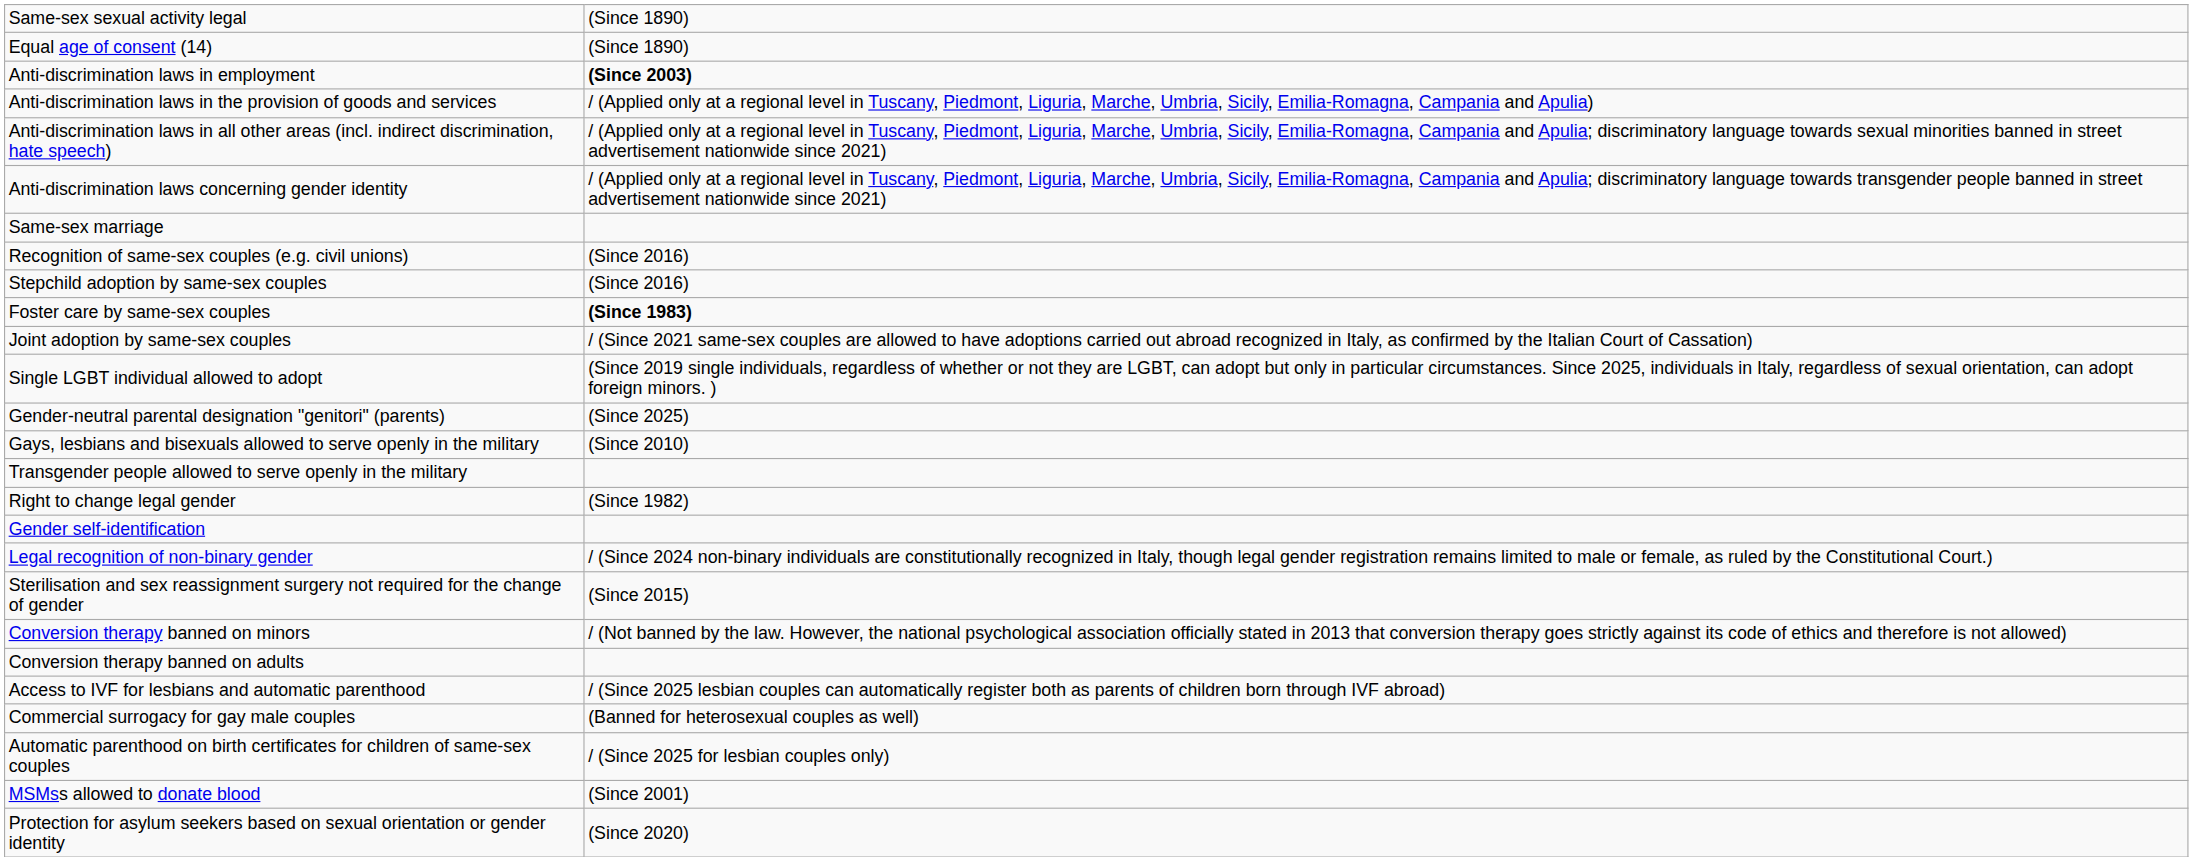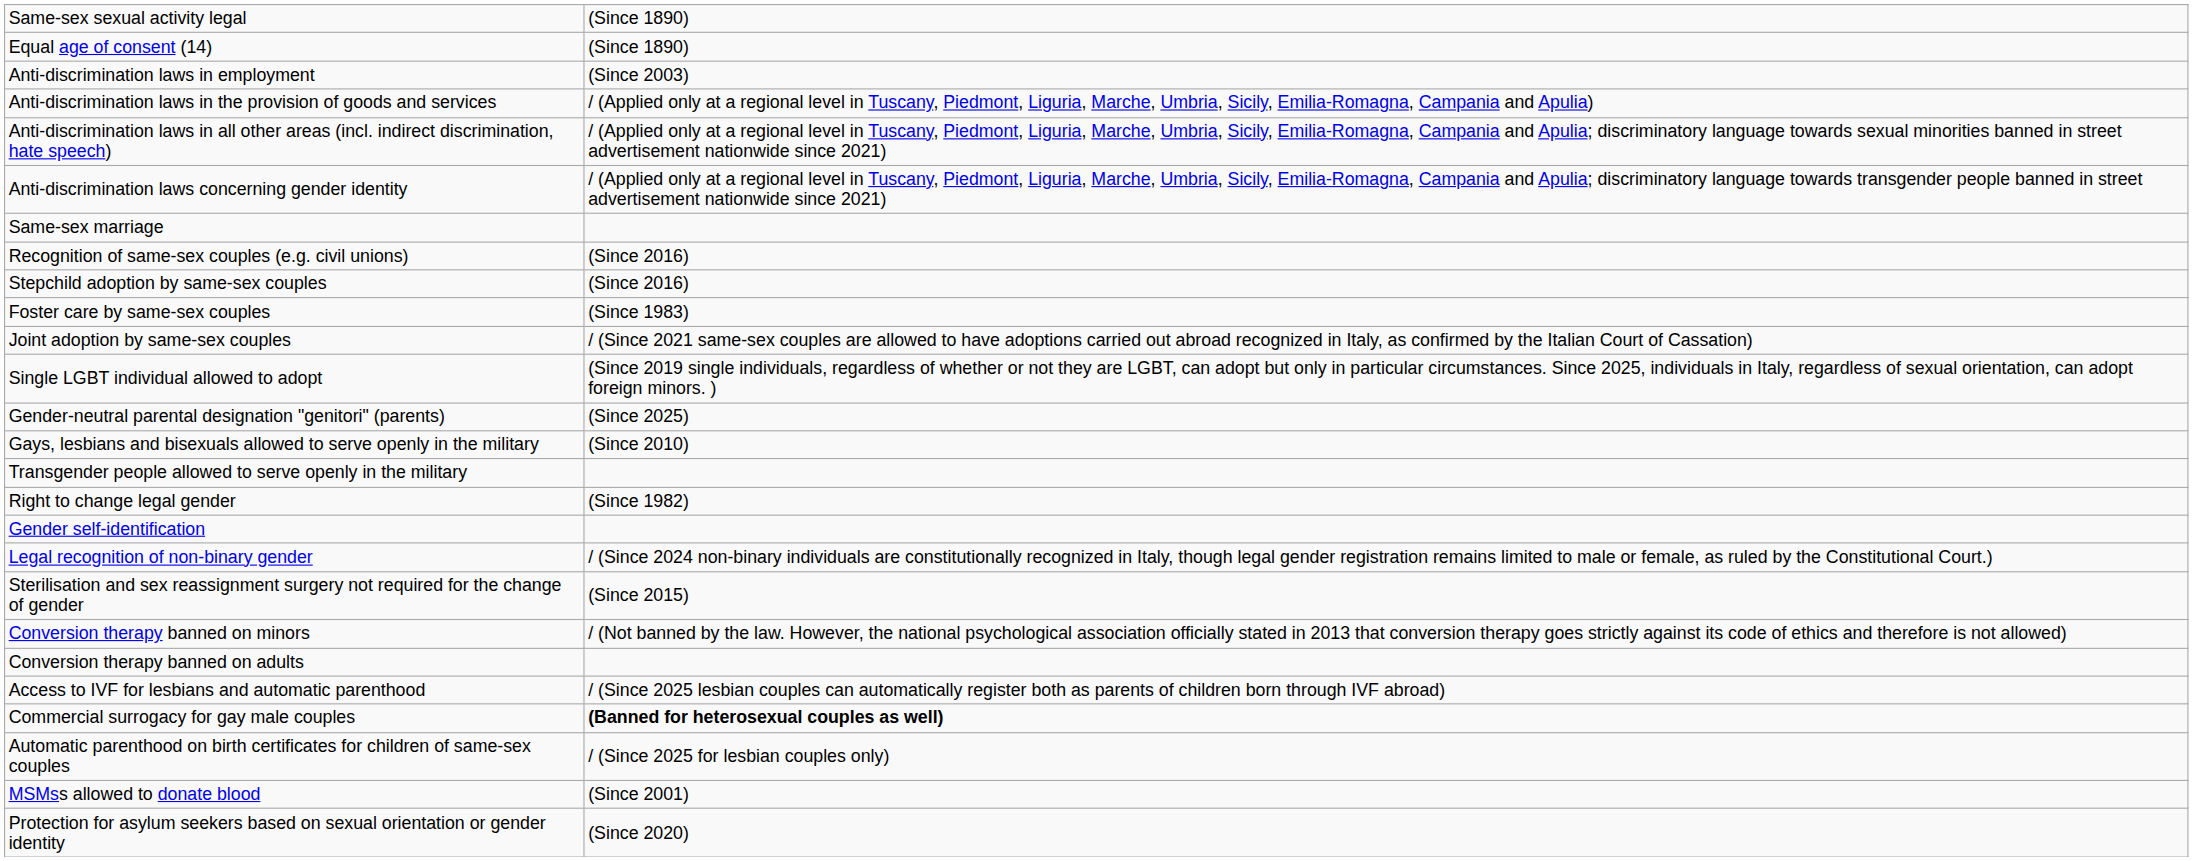(640, 74) bold -> (639, 74) normal
(640, 312) bold -> (639, 312) normal
(754, 718) normal -> (766, 718) bold
